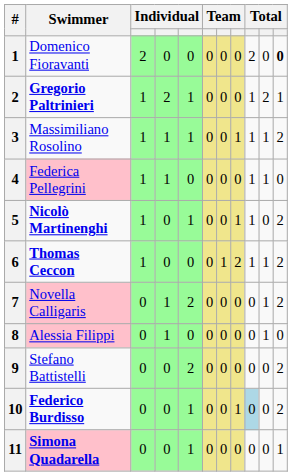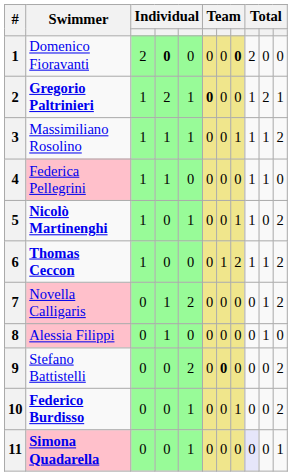(167, 56) normal -> (167, 56) bold
(238, 56) normal -> (238, 56) bold
(280, 56) bold -> (280, 56) normal
(210, 97) normal -> (210, 97) bold
(224, 368) normal -> (224, 368) bold
(252, 409) lightblue background -> (252, 409) no background
(252, 450) no background -> (252, 450) lavender background
